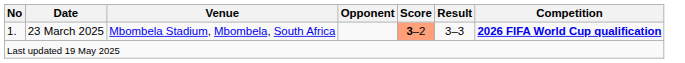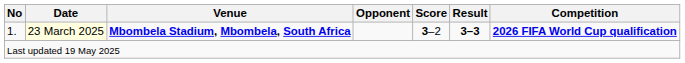(66, 31) no background -> (66, 31) lightyellow background
(222, 31) normal -> (230, 31) bold
(416, 31) lightsalmon background -> (431, 31) no background
(455, 31) normal -> (470, 31) bold
